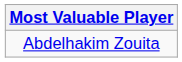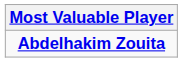(91, 43) normal -> (91, 43) bold
